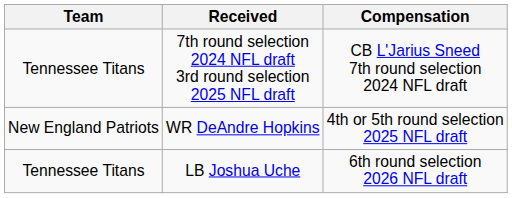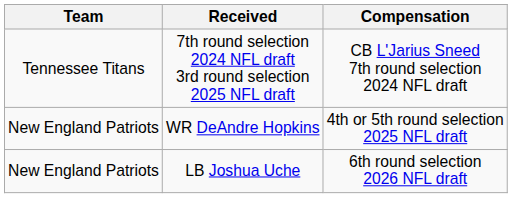(83, 170) Tennessee Titans -> (83, 170) New England Patriots
